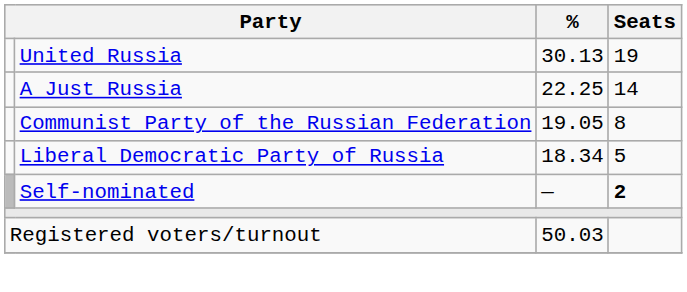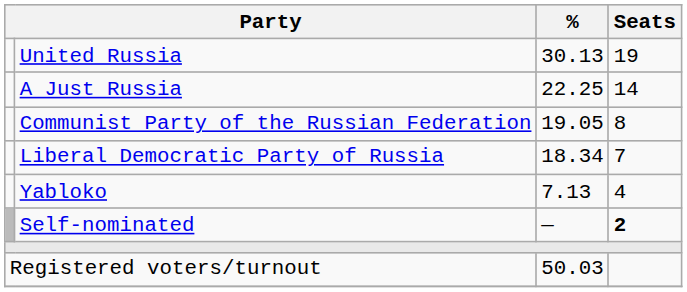(620, 157) 5 -> (620, 157) 7
+ row: (63, 191)
